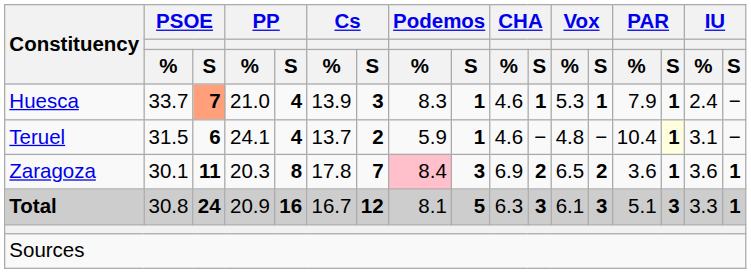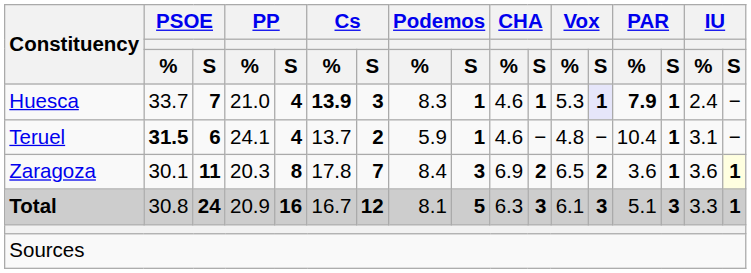(215, 101) lightsalmon background -> (215, 101) no background
(331, 101) normal -> (331, 101) bold
(602, 101) no background -> (602, 101) lavender background
(642, 101) normal -> (642, 101) bold
(168, 136) normal -> (168, 136) bold
(674, 136) lightyellow background -> (674, 136) no background
(433, 171) pink background -> (433, 171) no background
(735, 171) no background -> (735, 171) lightyellow background
